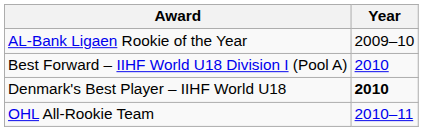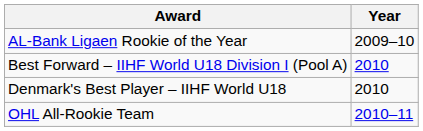(372, 89) bold -> (372, 89) normal
